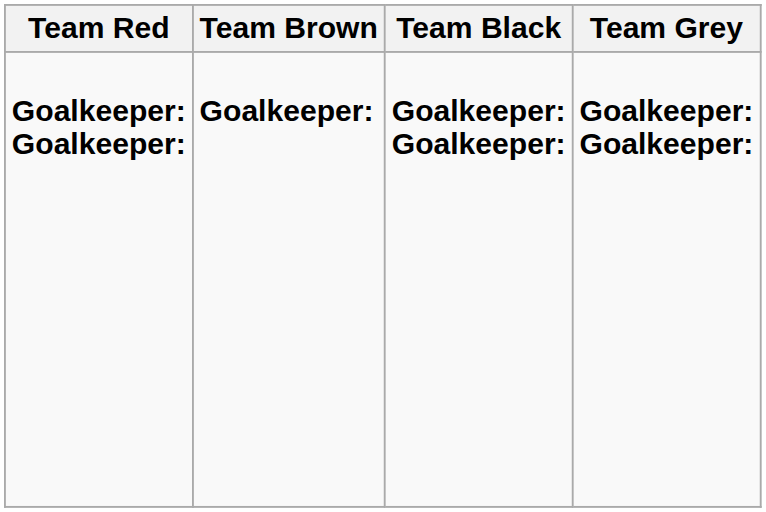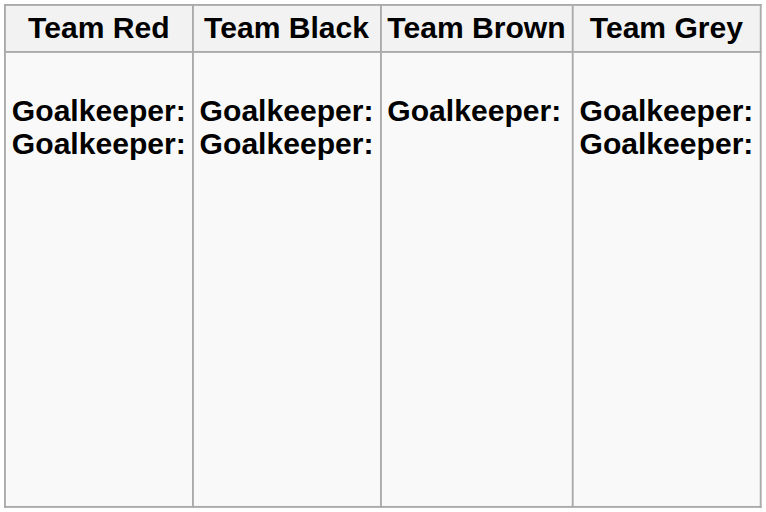columns swapped: (289, 28) <-> (479, 28)
